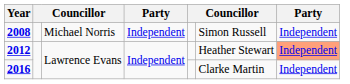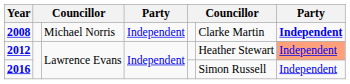(232, 32) Simon Russell -> (231, 32) Clarke Martin
(308, 32) normal -> (311, 32) bold
(231, 69) Clarke Martin -> (232, 69) Simon Russell
